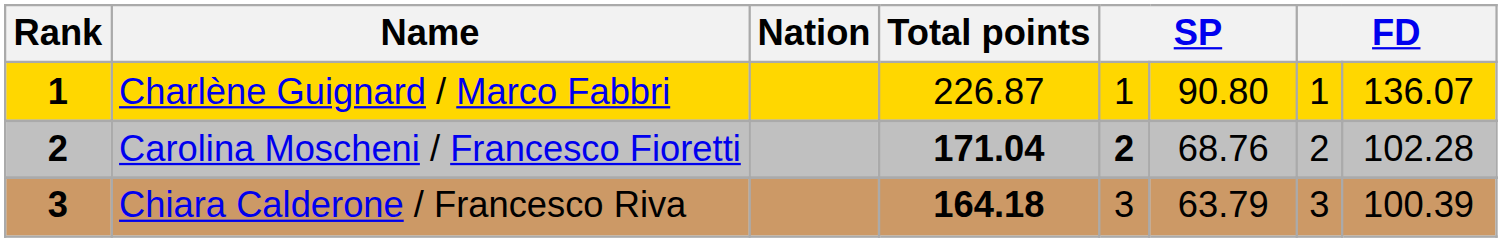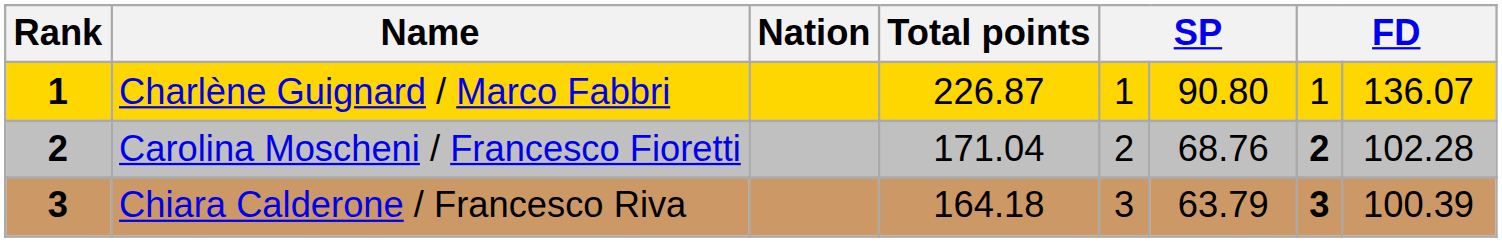(989, 148) bold -> (989, 148) normal
(1124, 148) bold -> (1124, 148) normal
(1319, 148) normal -> (1319, 148) bold
(989, 206) bold -> (989, 206) normal
(1319, 206) normal -> (1319, 206) bold
